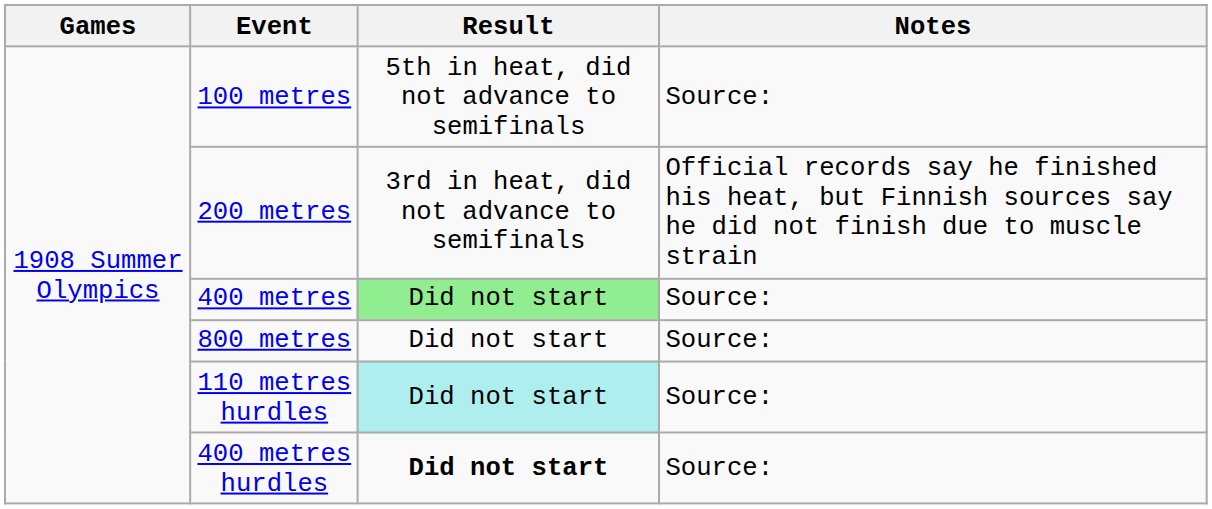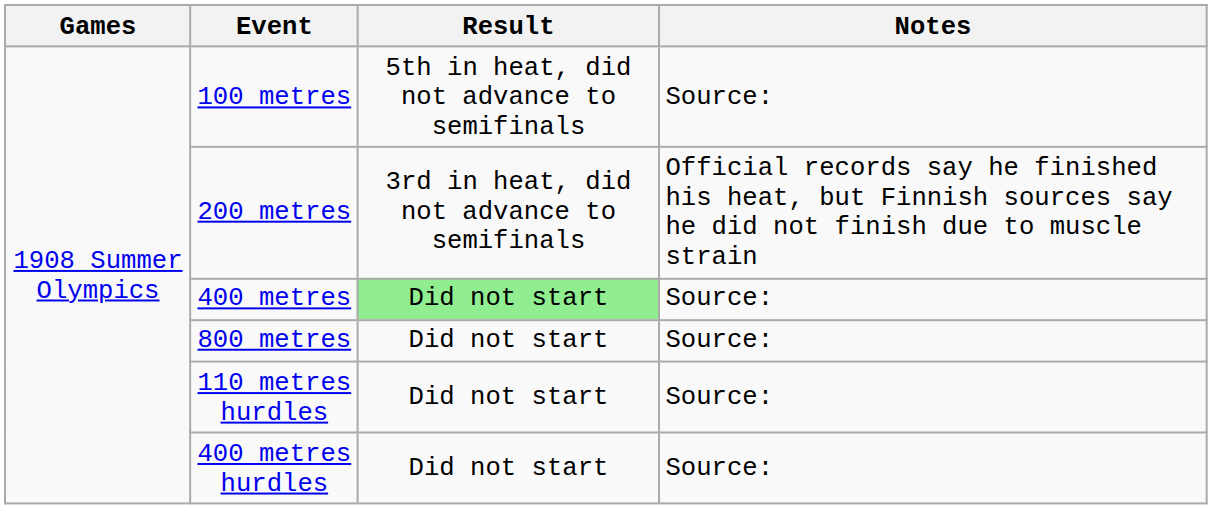(508, 397) paleturquoise background -> (508, 397) no background
(508, 468) bold -> (508, 468) normal
